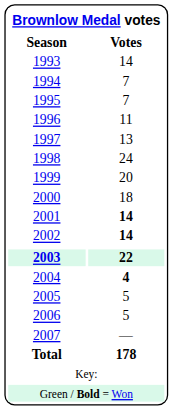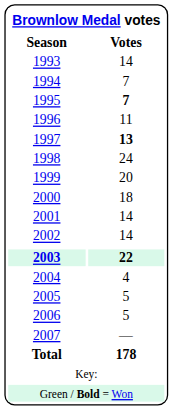(126, 100) normal -> (126, 100) bold
(126, 139) normal -> (126, 139) bold
(126, 217) bold -> (126, 217) normal
(126, 236) bold -> (126, 236) normal
(126, 277) bold -> (126, 277) normal
